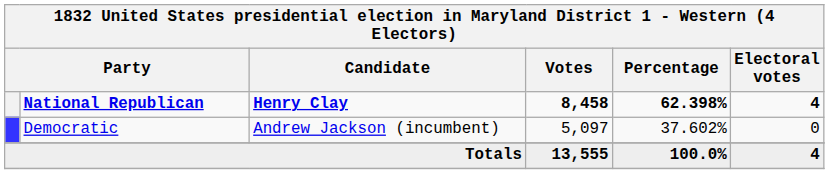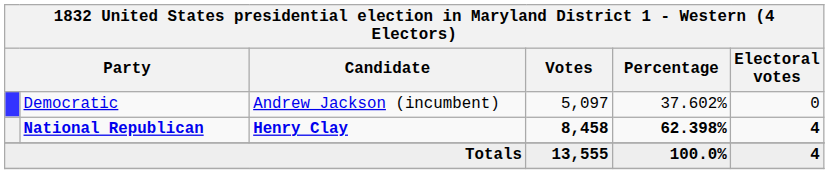rows swapped: (114, 105) <-> (71, 130)
